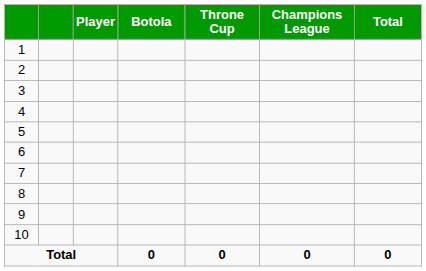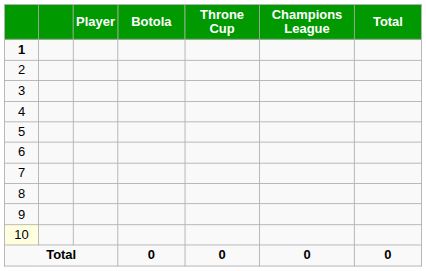(22, 49) normal -> (22, 49) bold
(22, 234) no background -> (22, 234) lightyellow background
